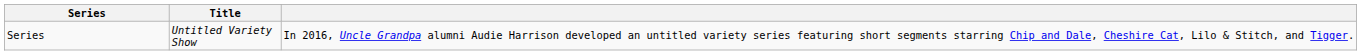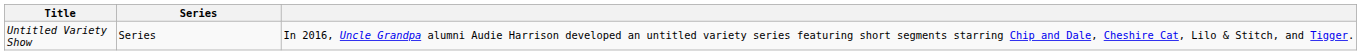columns swapped: (87, 13) <-> (225, 13)
